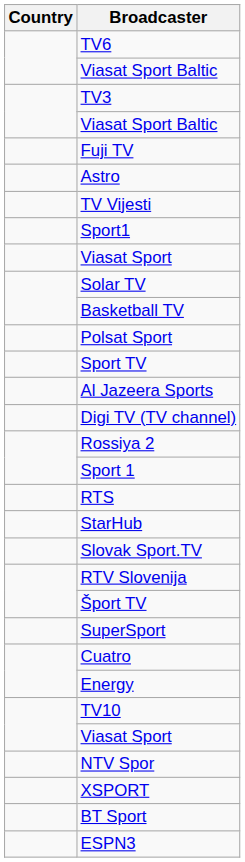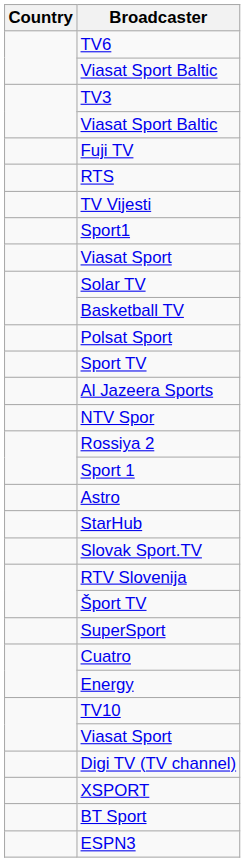(100, 177) Astro -> (97, 177) RTS
(158, 417) Digi TV (TV channel) -> (117, 417) NTV Spor
(97, 497) RTS -> (100, 497) Astro
(117, 763) NTV Spor -> (158, 763) Digi TV (TV channel)
